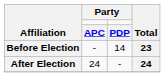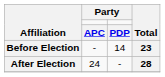(146, 64) 24 -> (146, 64) 28
